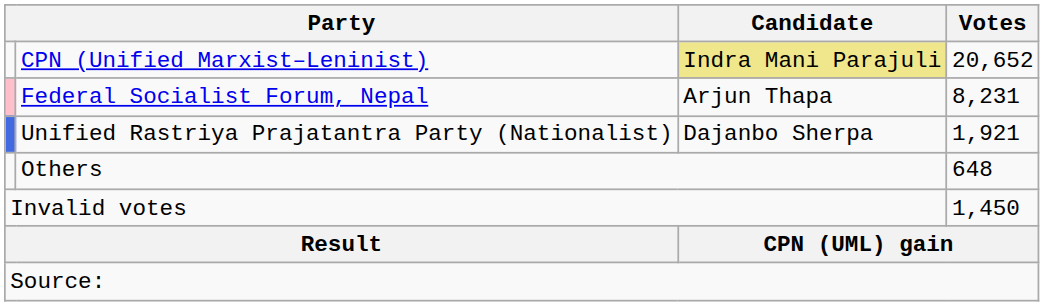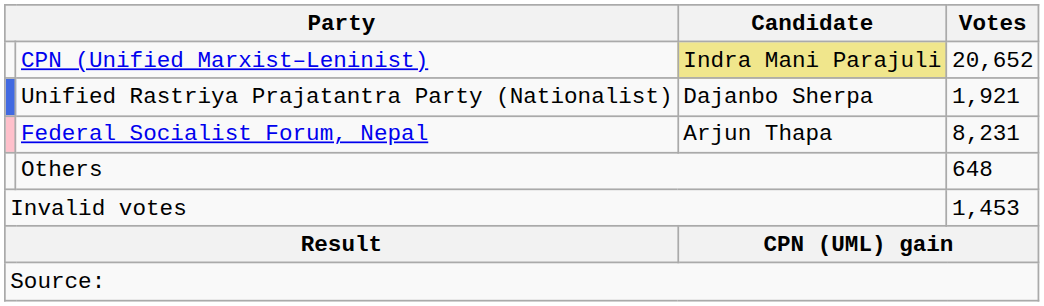rows swapped: (225, 97) <-> (347, 134)
(986, 208) 1,450 -> (986, 208) 1,453
